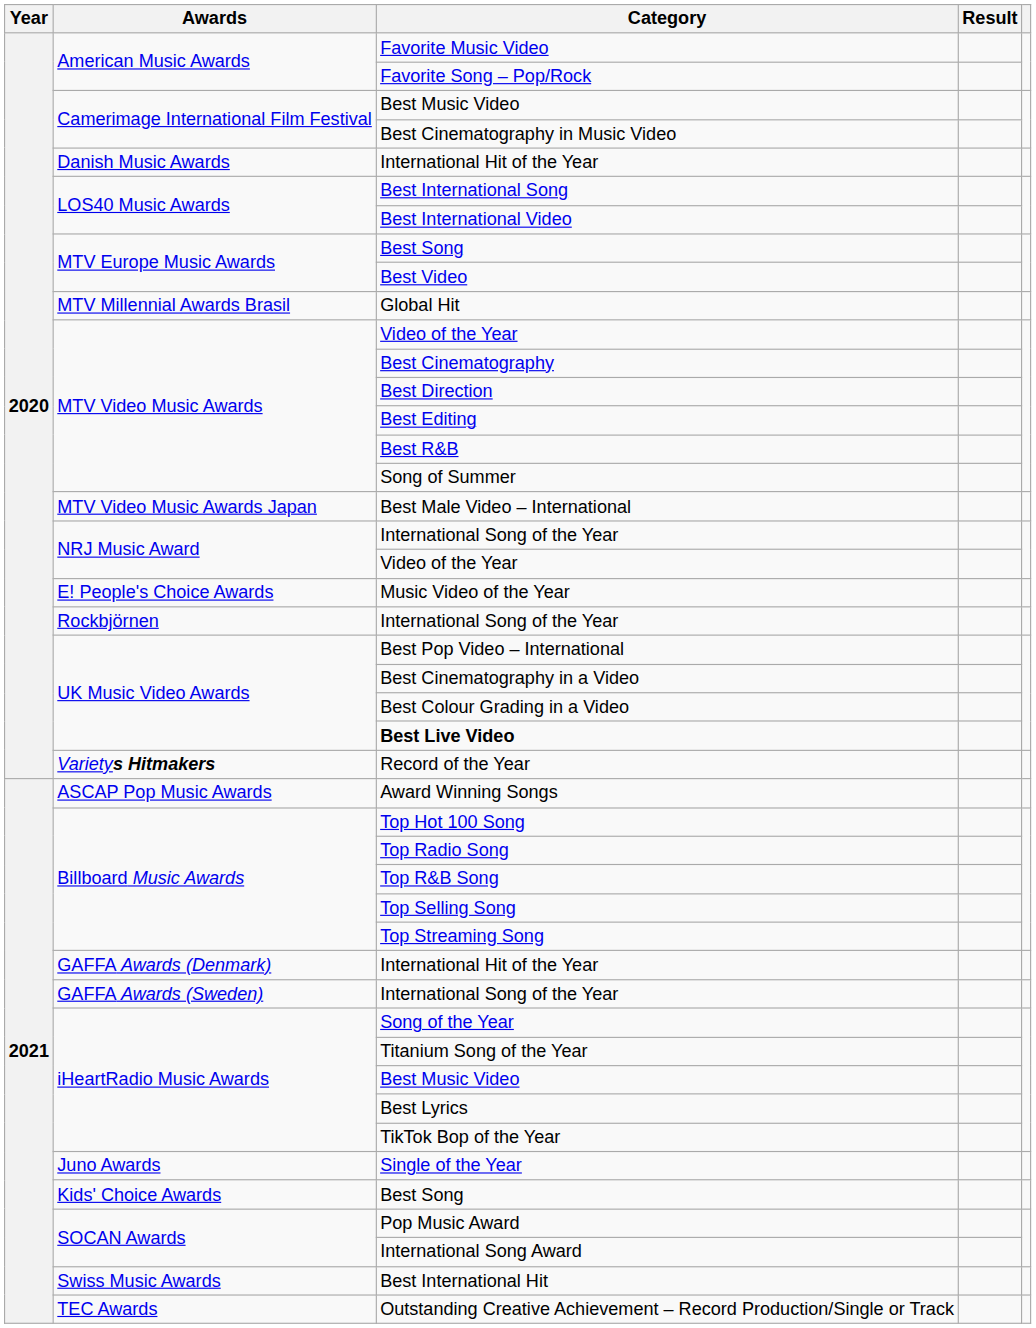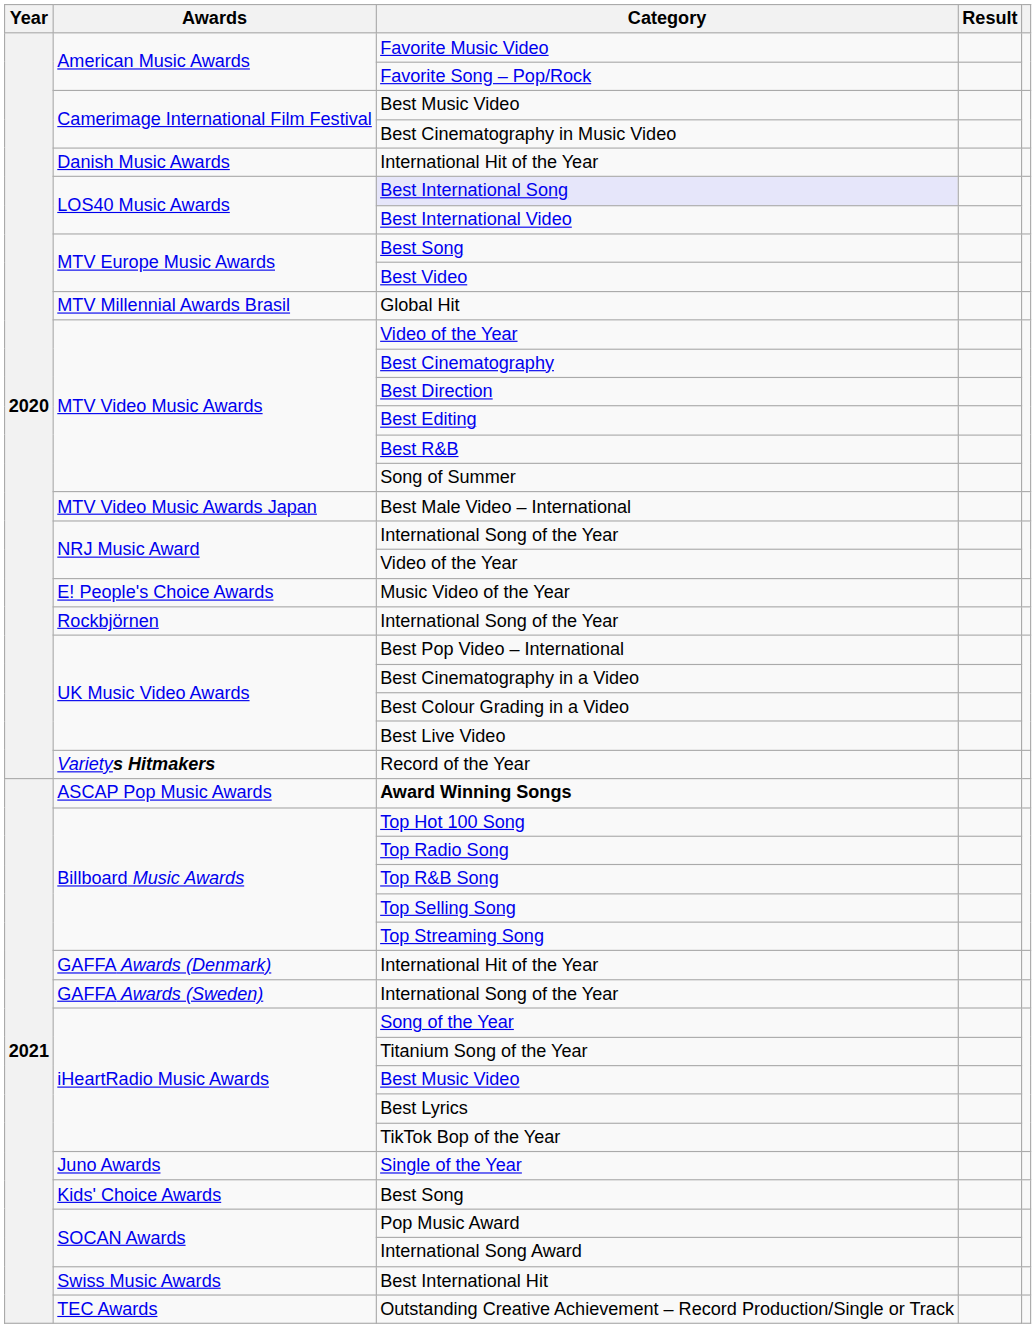(474, 190) no background -> (474, 190) lavender background
(447, 735) bold -> (443, 735) normal
(469, 793) normal -> (476, 793) bold
